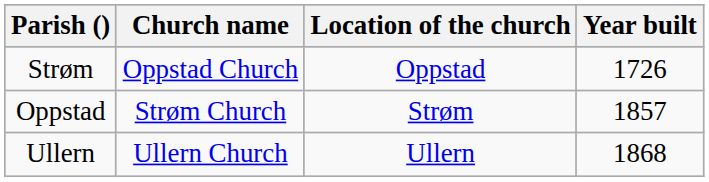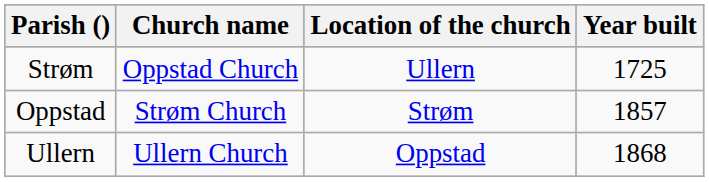(441, 68) Oppstad -> (441, 68) Ullern
(640, 68) 1726 -> (640, 68) 1725
(441, 153) Ullern -> (441, 153) Oppstad
